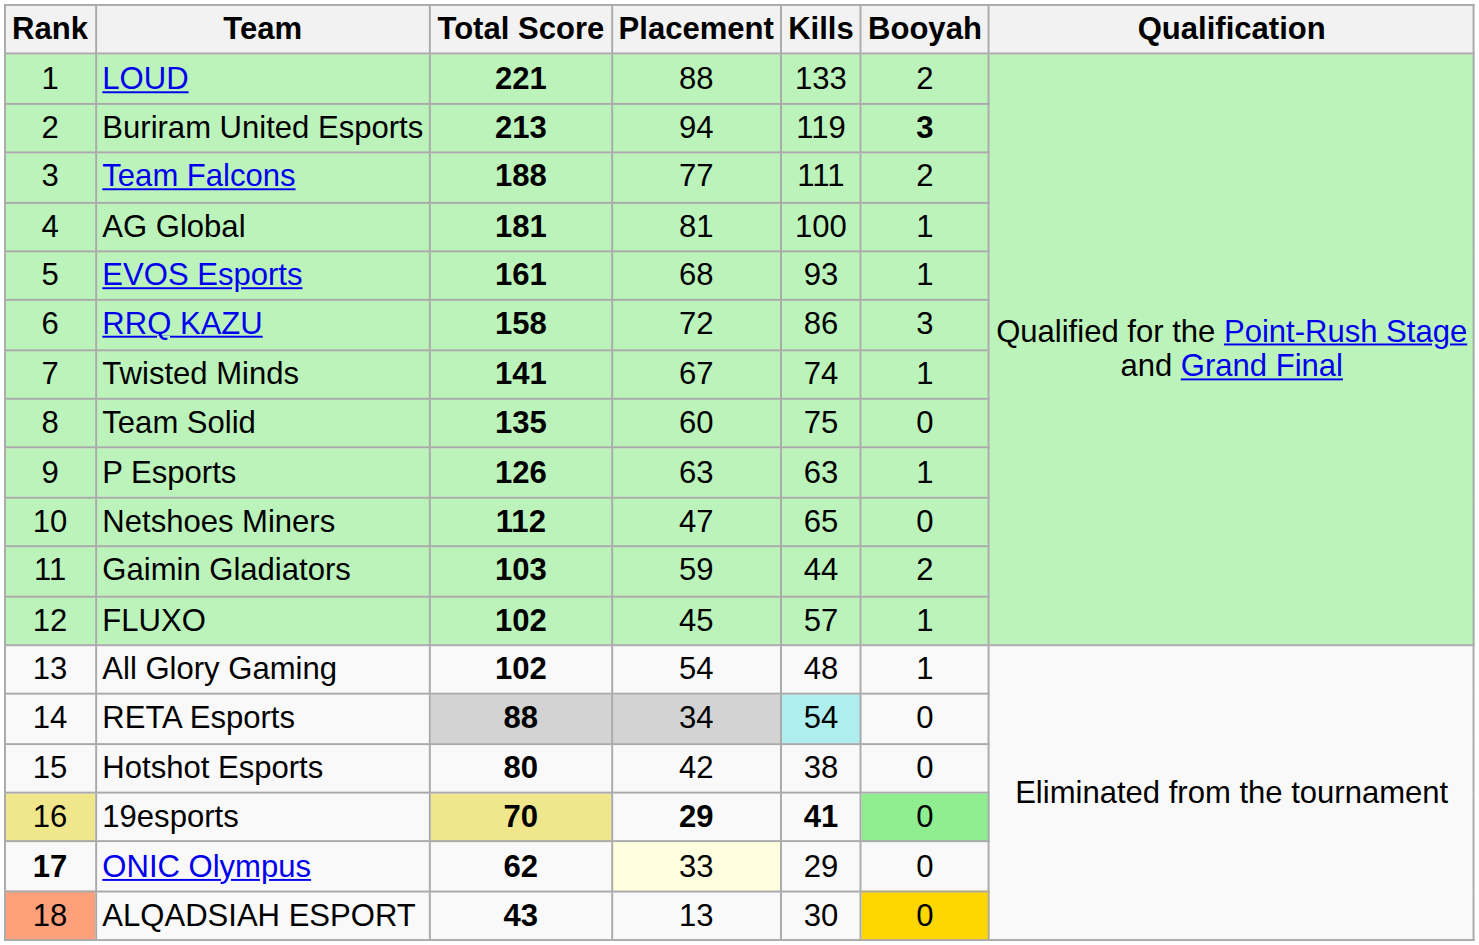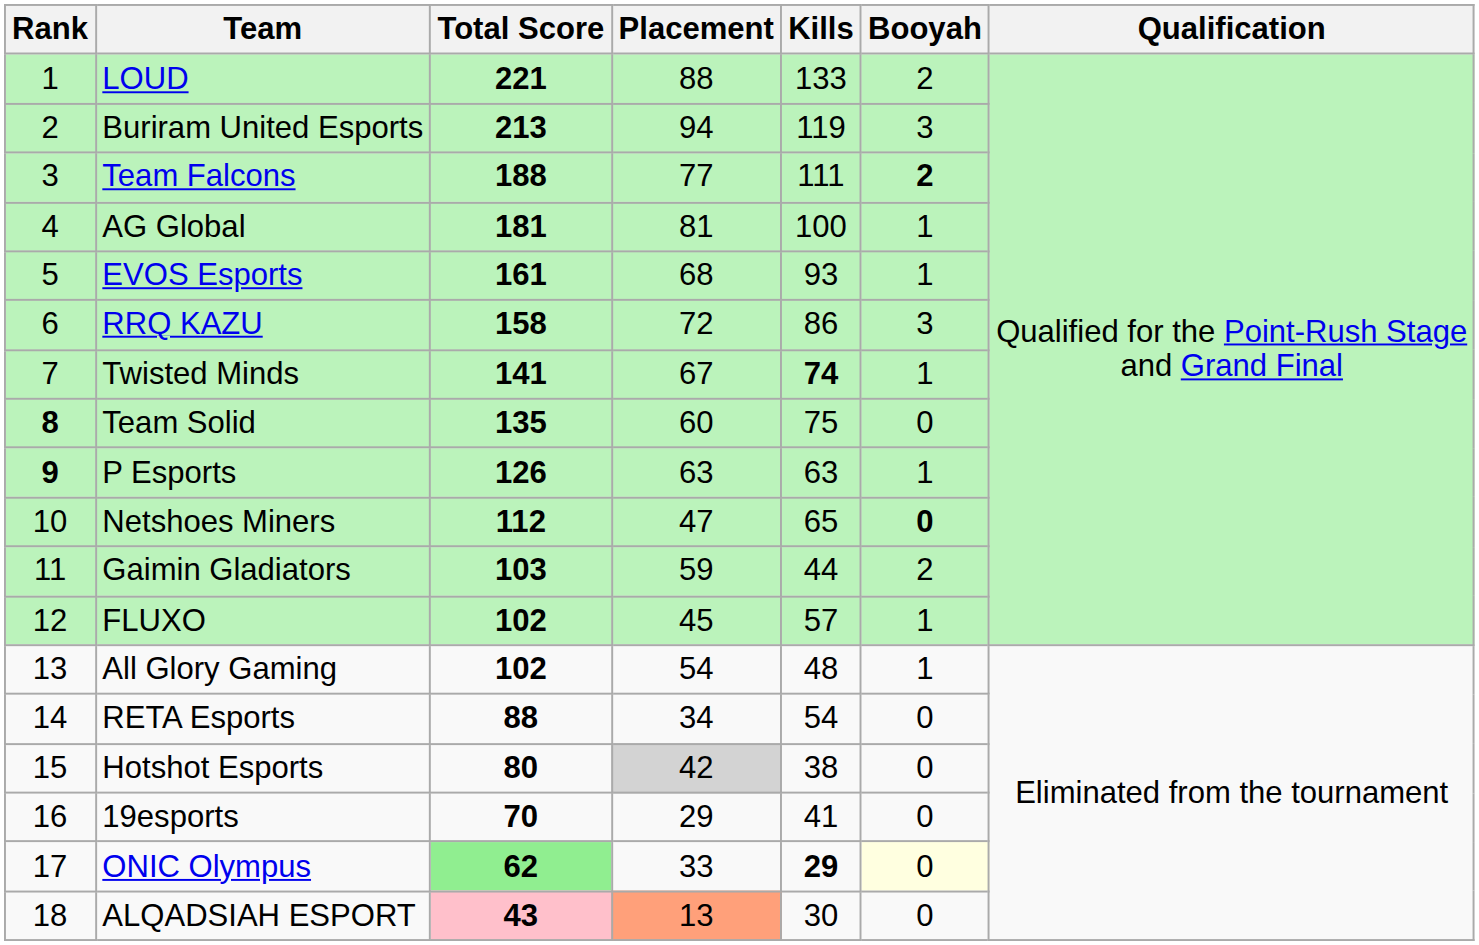(925, 127) bold -> (925, 127) normal
(925, 176) normal -> (925, 176) bold
(821, 373) normal -> (821, 373) bold
(50, 422) normal -> (50, 422) bold
(50, 472) normal -> (50, 472) bold
(925, 521) normal -> (925, 521) bold
(521, 718) lightgrey background -> (521, 718) no background
(696, 718) lightgrey background -> (696, 718) no background
(821, 718) paleturquoise background -> (821, 718) no background
(696, 767) no background -> (696, 767) lightgrey background
(50, 816) khaki background -> (50, 816) no background
(521, 816) khaki background -> (521, 816) no background
(696, 816) bold -> (696, 816) normal
(821, 816) bold -> (821, 816) normal
(925, 816) lightgreen background -> (925, 816) no background
(50, 865) bold -> (50, 865) normal
(521, 865) no background -> (521, 865) lightgreen background
(696, 865) lightyellow background -> (696, 865) no background
(821, 865) normal -> (821, 865) bold
(925, 865) no background -> (925, 865) lightyellow background
(50, 915) lightsalmon background -> (50, 915) no background
(521, 915) no background -> (521, 915) pink background
(696, 915) no background -> (696, 915) lightsalmon background
(925, 915) gold background -> (925, 915) no background
